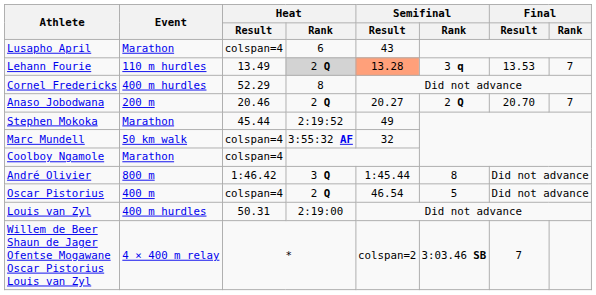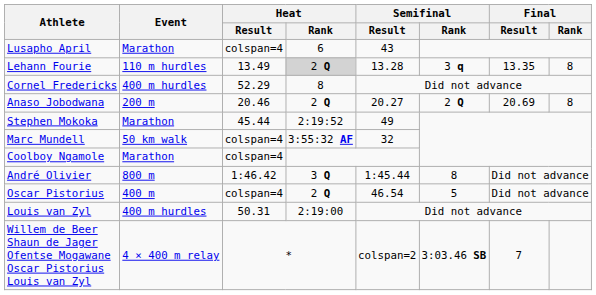(387, 66) lightsalmon background -> (387, 66) no background
(519, 66) 13.53 -> (519, 66) 13.35
(570, 66) 7 -> (570, 66) 8
(519, 102) 20.70 -> (519, 102) 20.69
(570, 102) 7 -> (570, 102) 8
